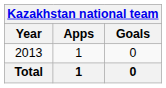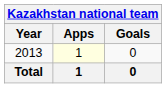(79, 53) no background -> (79, 53) lightyellow background
